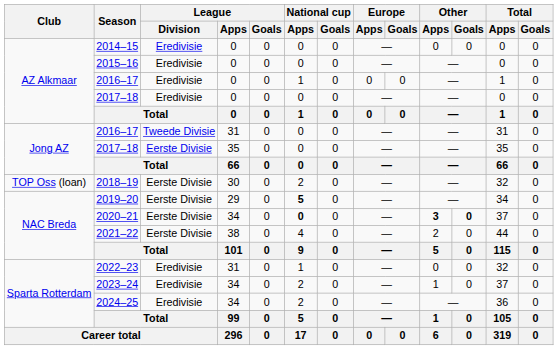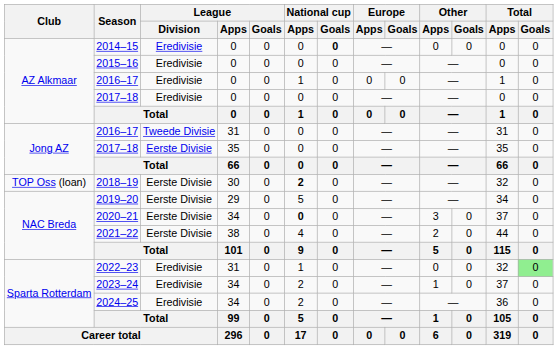(335, 47) normal -> (335, 47) bold
(301, 183) normal -> (301, 183) bold
(301, 200) bold -> (301, 200) normal
(436, 217) bold -> (436, 217) normal
(469, 217) bold -> (469, 217) normal
(535, 268) no background -> (535, 268) lightgreen background
